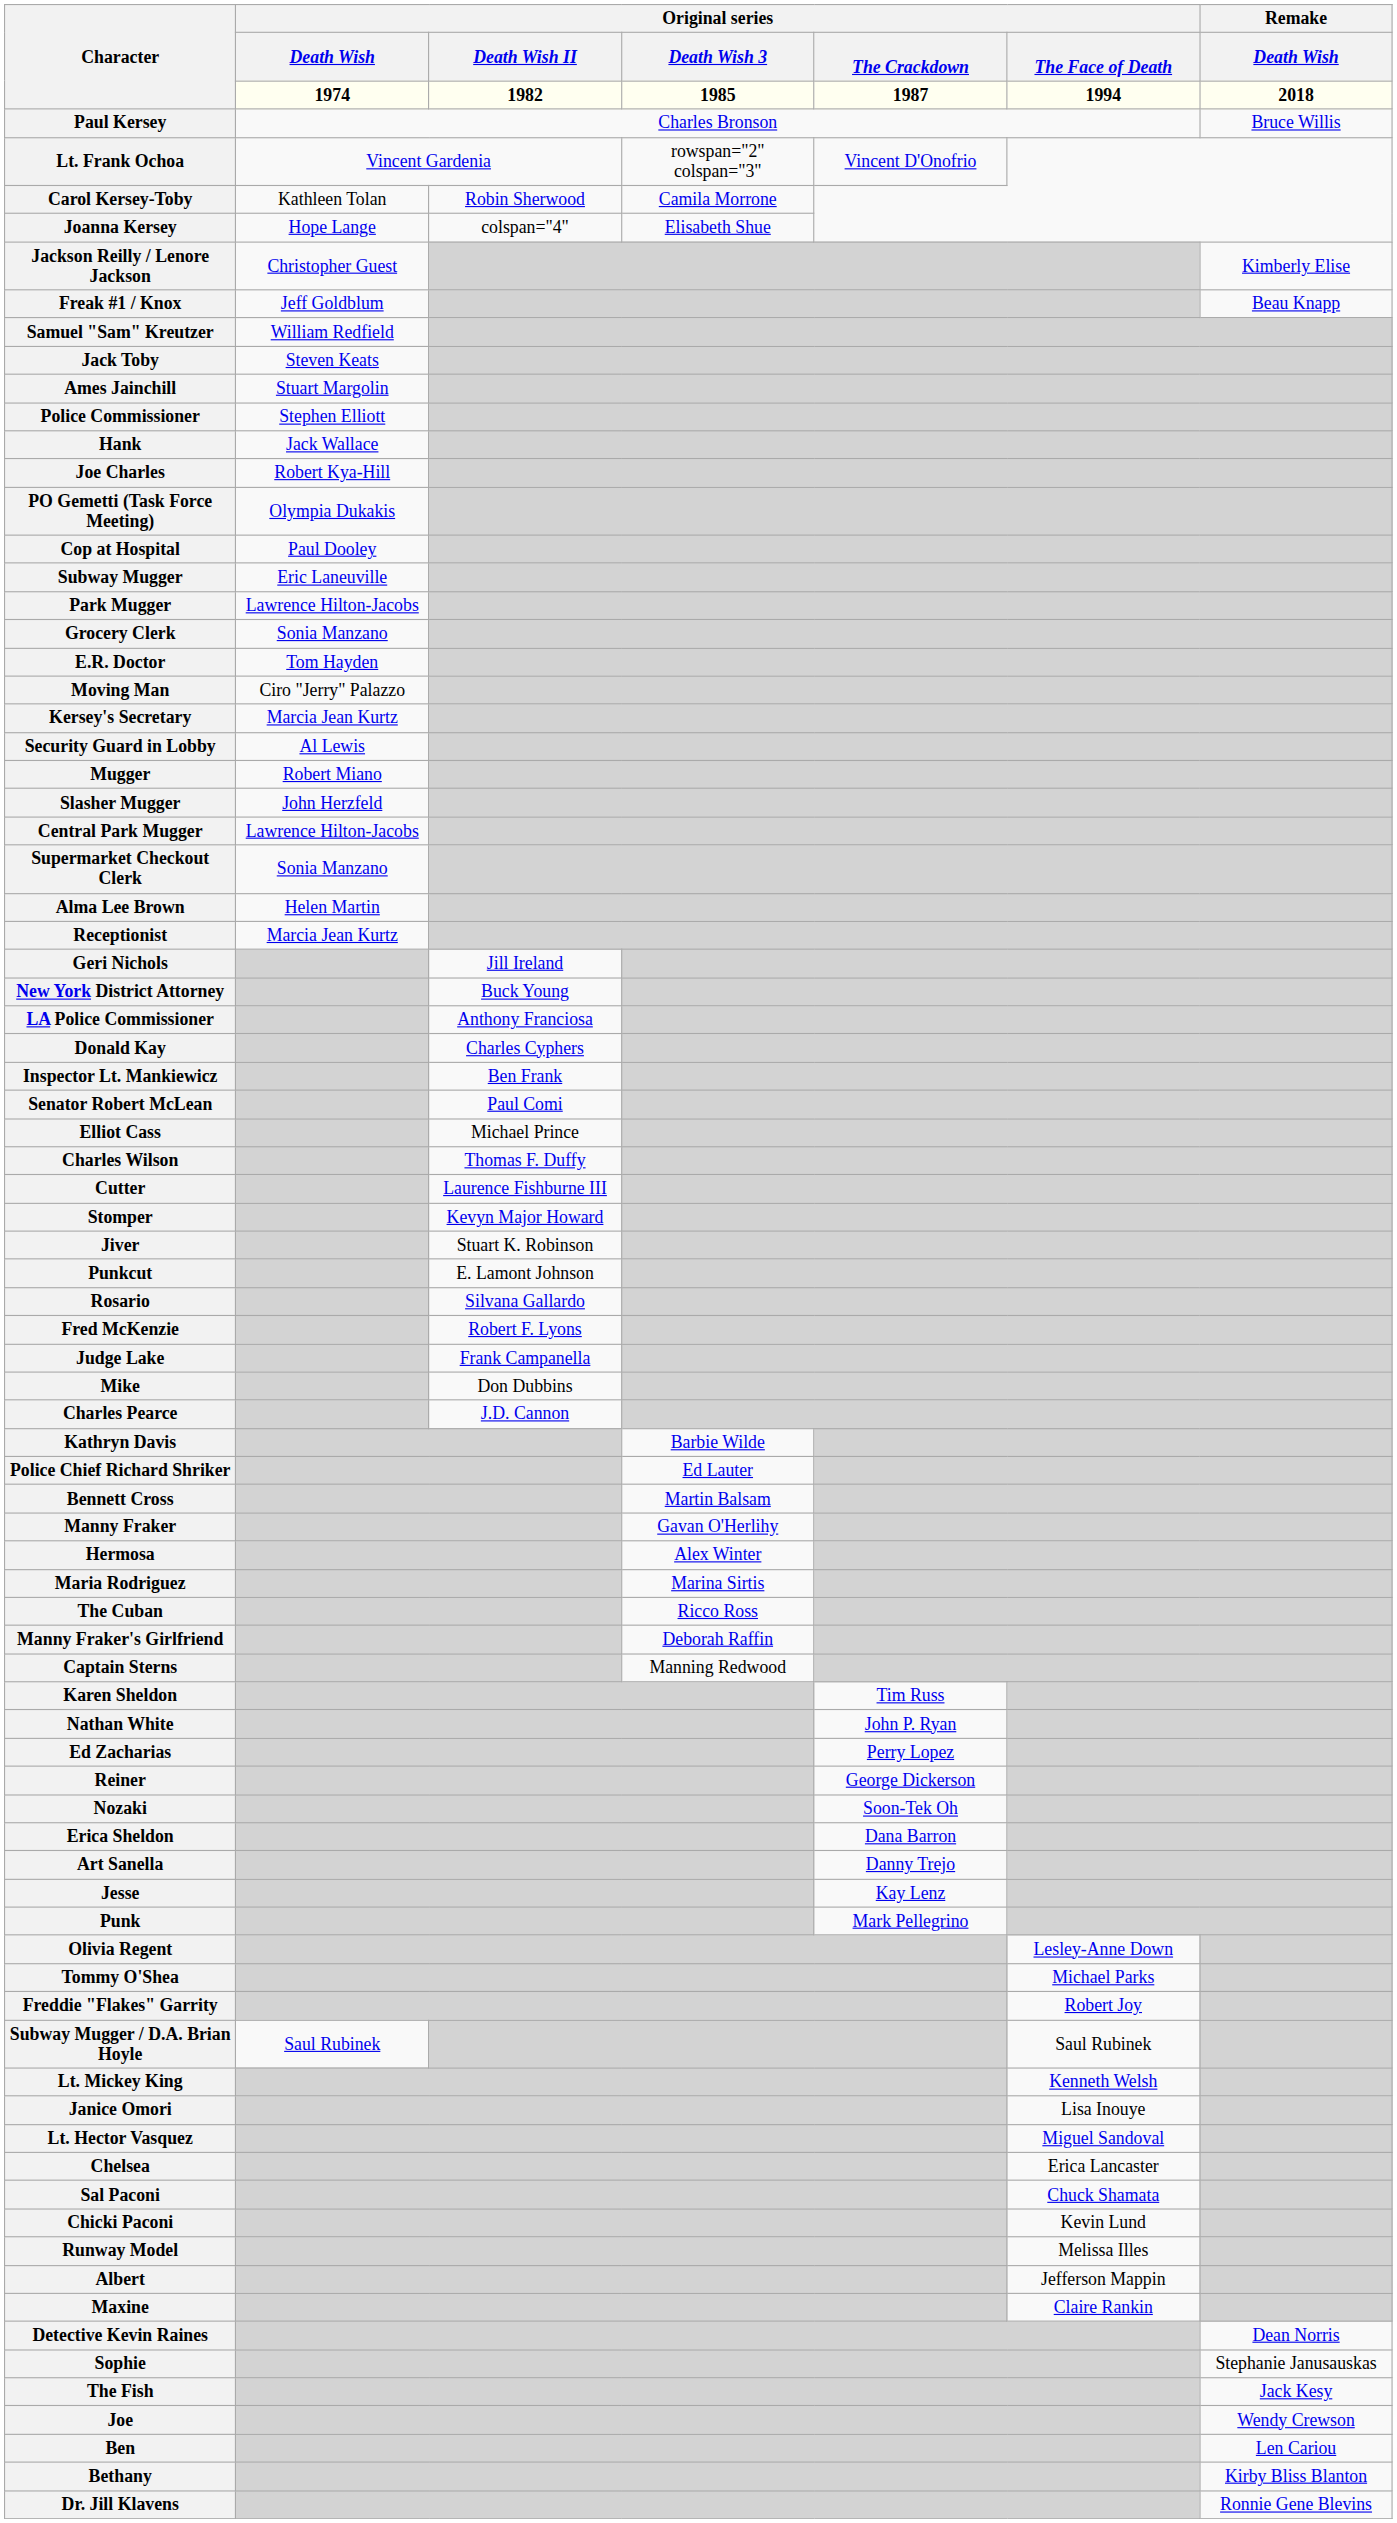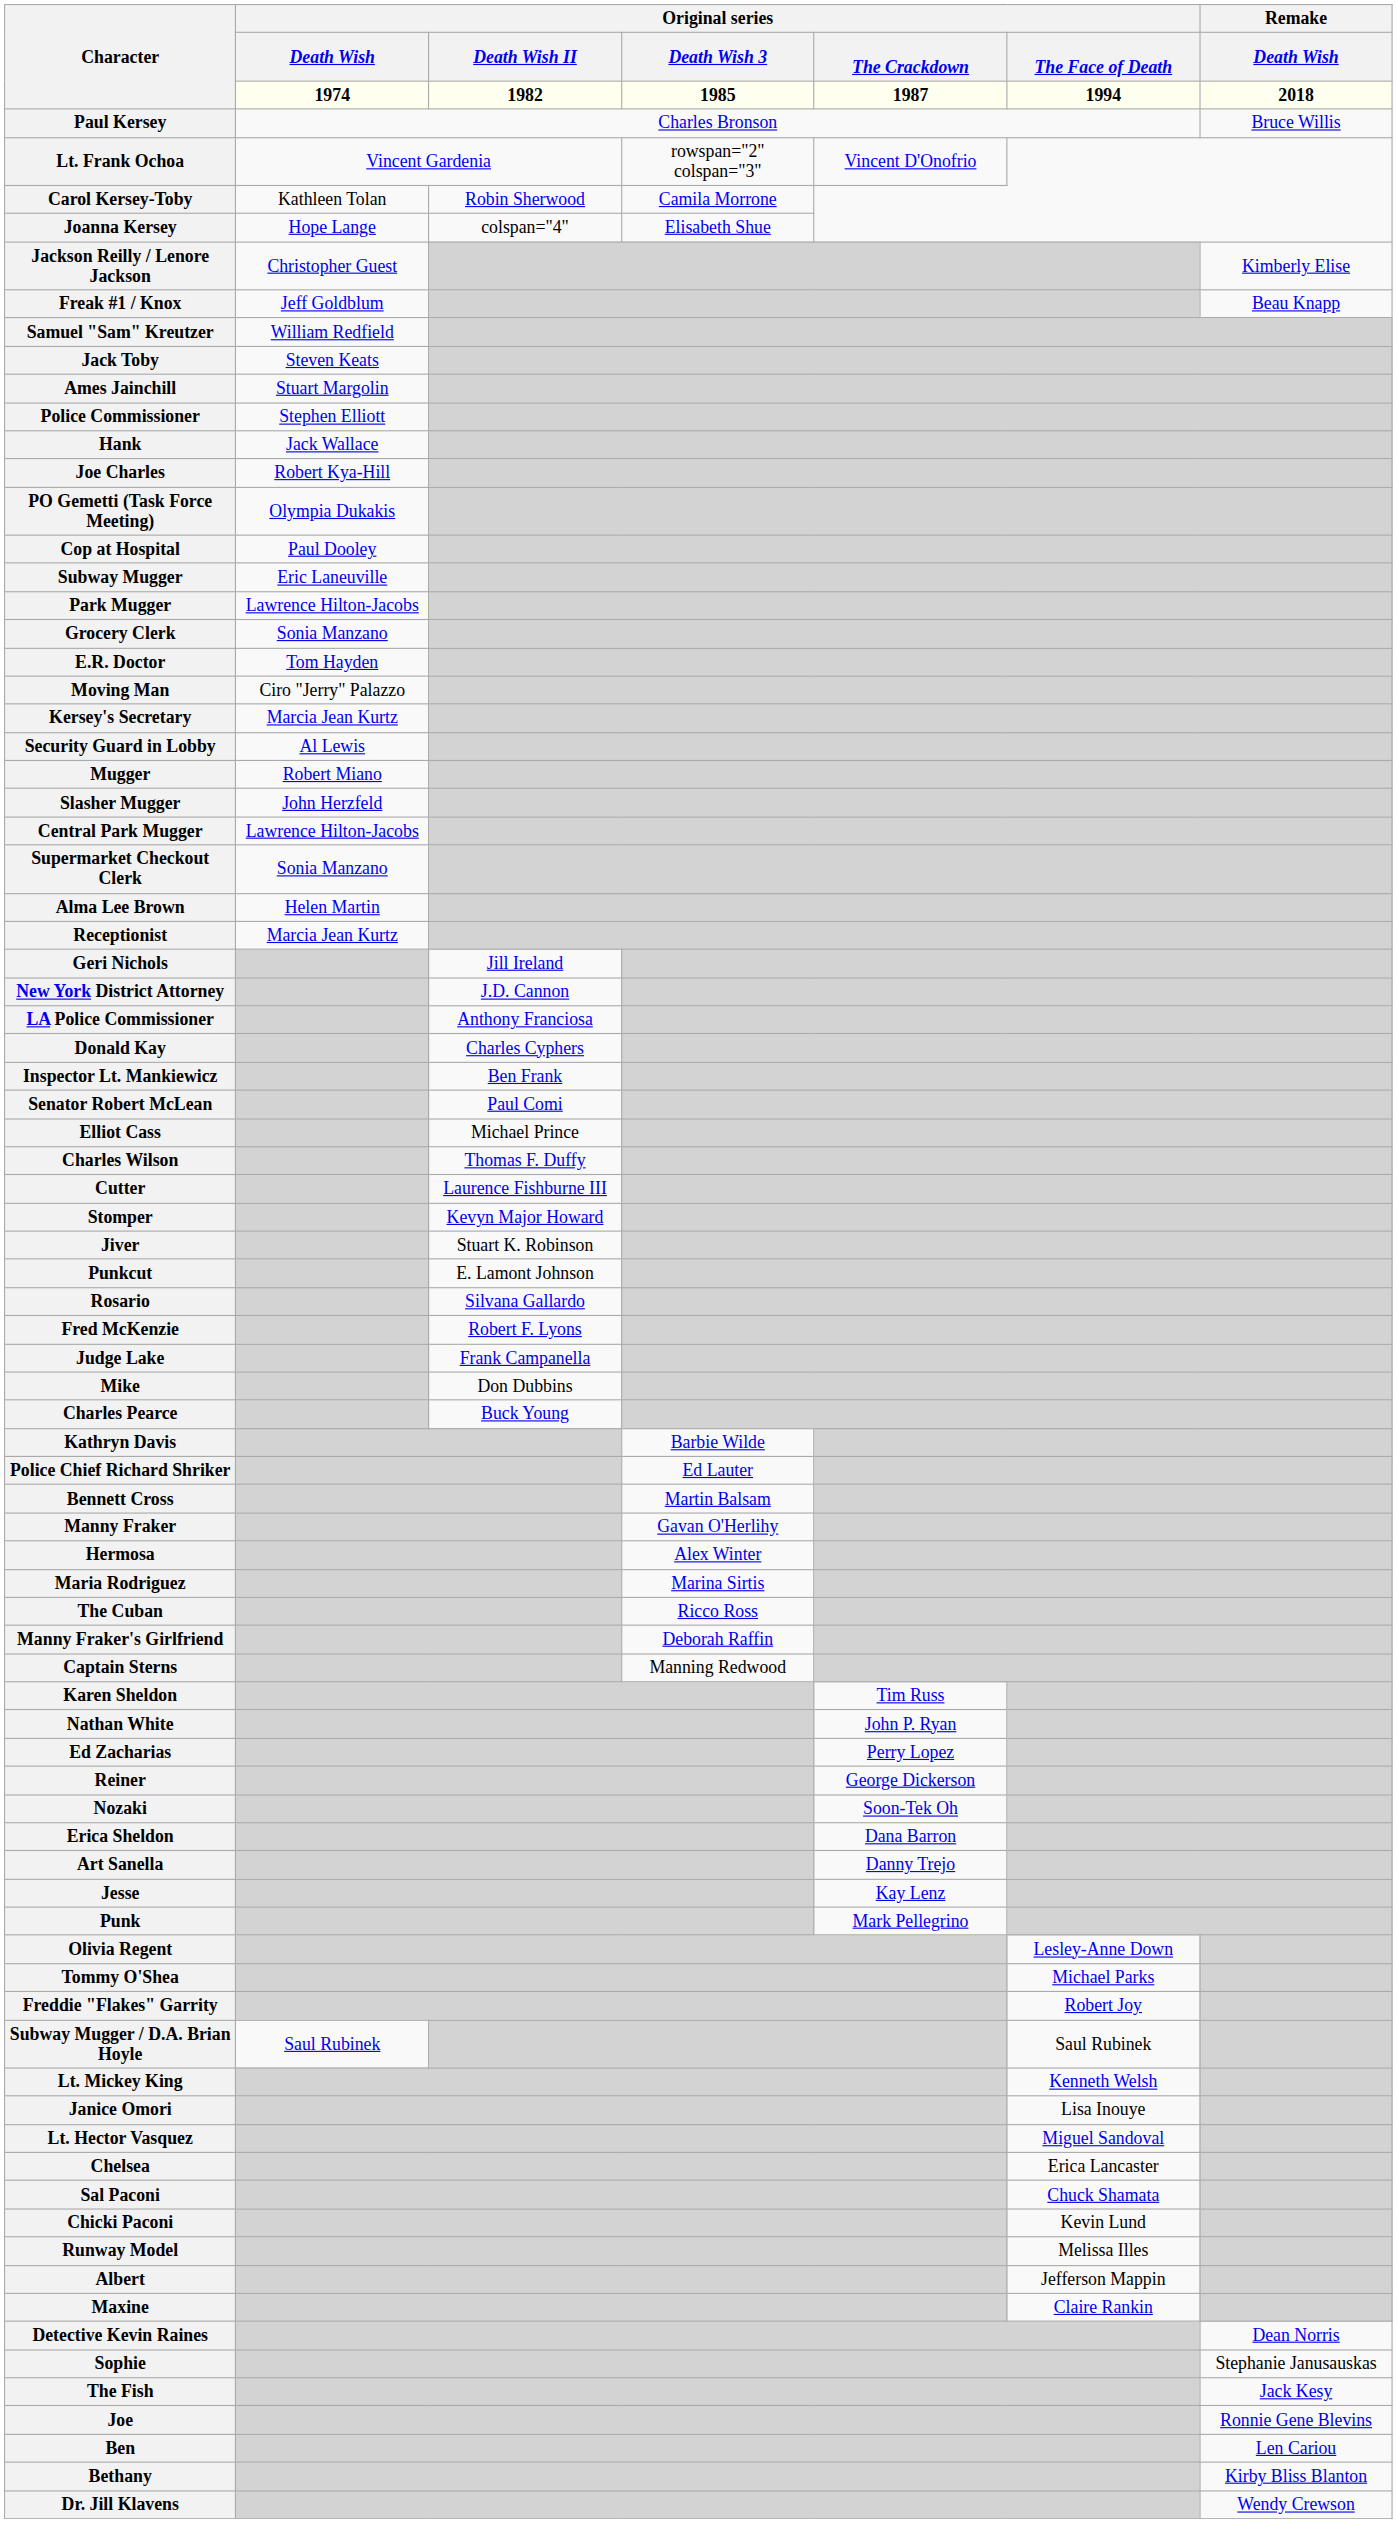(525, 991) Buck Young -> (525, 991) J.D. Cannon
(525, 1414) J.D. Cannon -> (525, 1414) Buck Young
(1296, 2419) Wendy Crewson -> (1296, 2419) Ronnie Gene Blevins
(1296, 2504) Ronnie Gene Blevins -> (1296, 2504) Wendy Crewson
